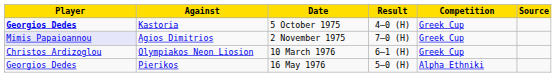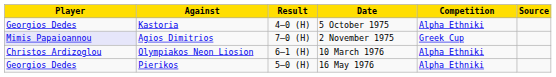columns swapped: (393, 11) <-> (318, 11)
(41, 25) bold -> (41, 25) normal
(441, 25) Greek Cup -> (452, 25) Alpha Ethniki
(441, 52) Greek Cup -> (452, 52) Alpha Ethniki
